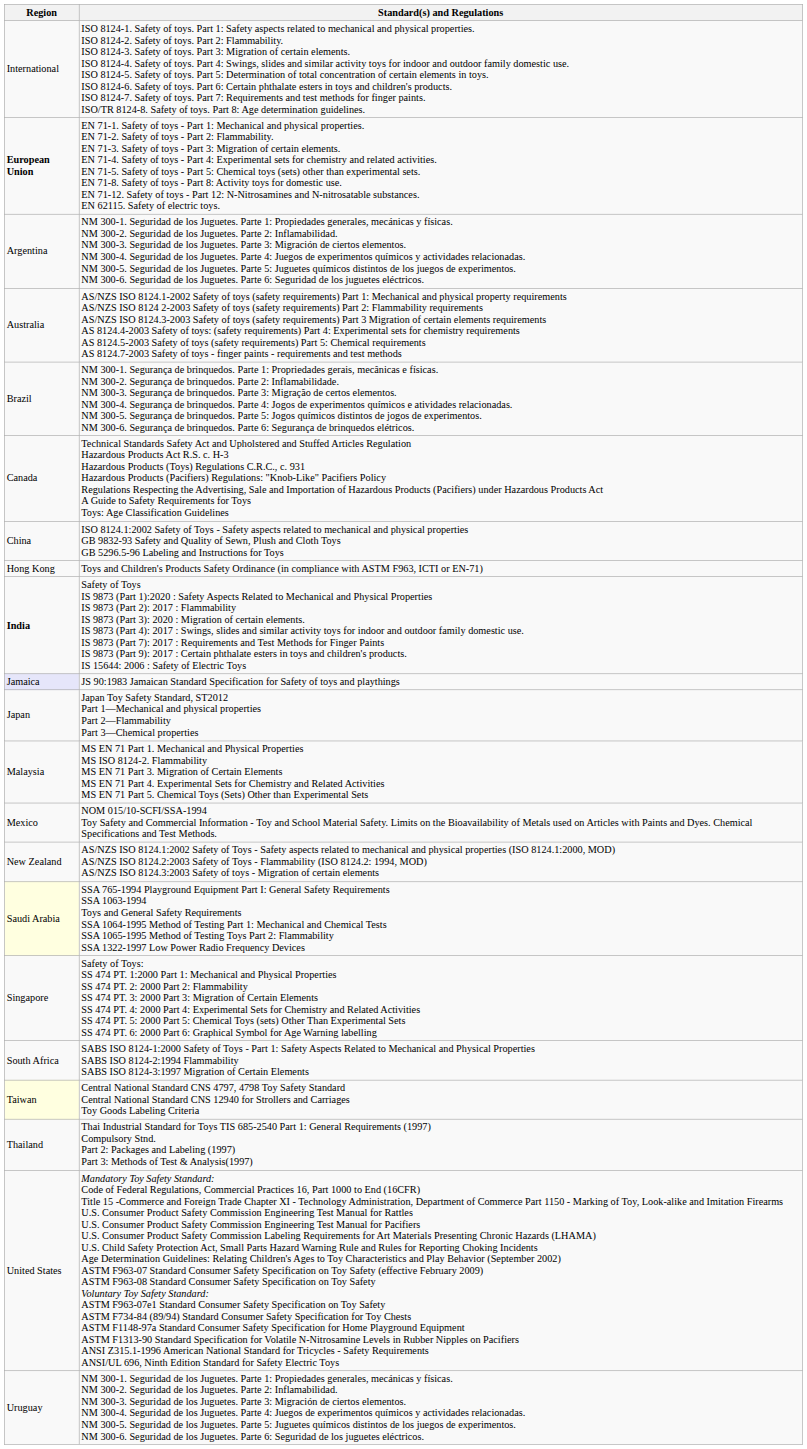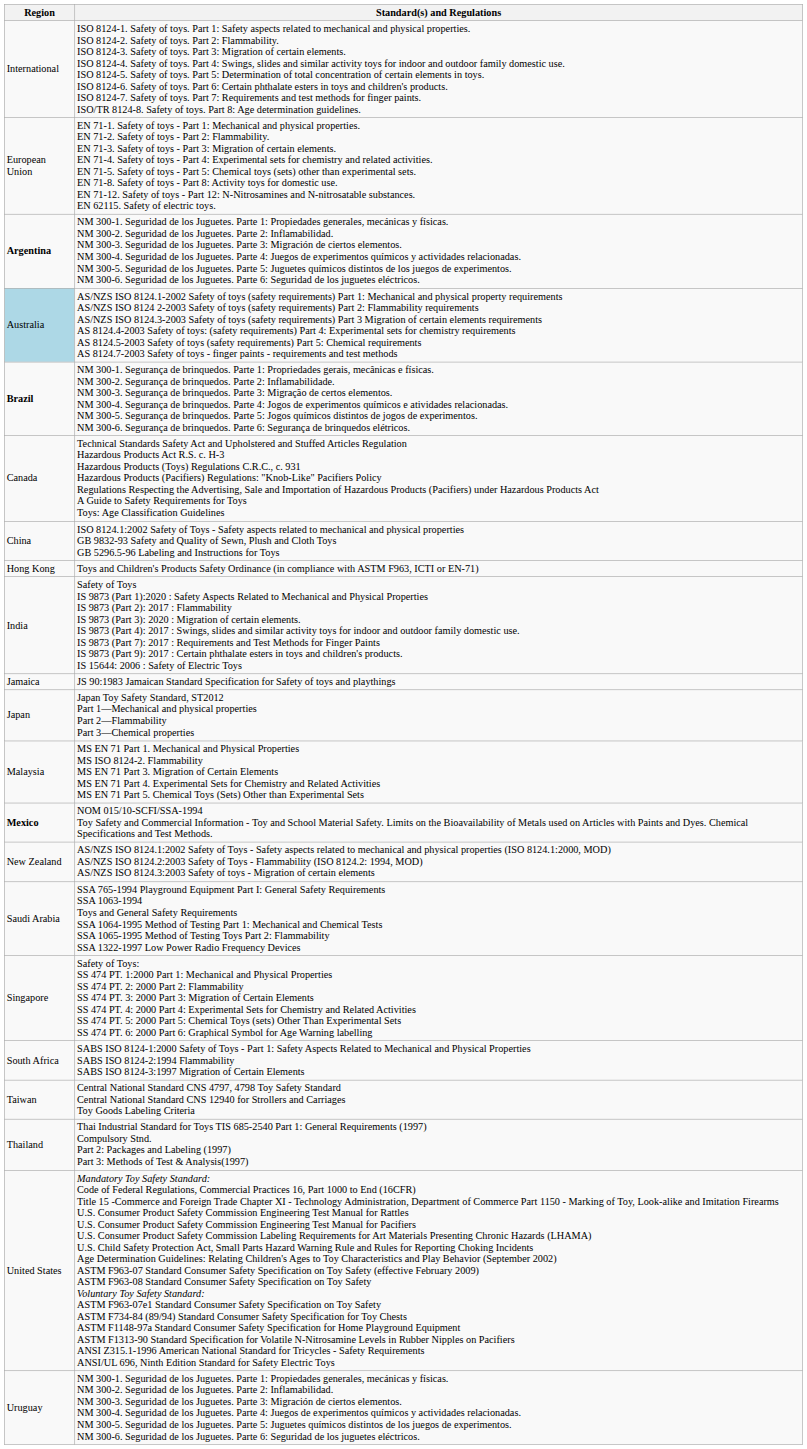(28, 166) bold -> (26, 166) normal
(27, 251) normal -> (29, 251) bold
(25, 325) no background -> (25, 325) lightblue background
(19, 399) normal -> (20, 399) bold
(18, 625) bold -> (17, 625) normal
(23, 681) lavender background -> (23, 681) no background
(22, 822) normal -> (23, 822) bold
(33, 918) lightyellow background -> (33, 918) no background
(22, 1099) lightyellow background -> (22, 1099) no background
